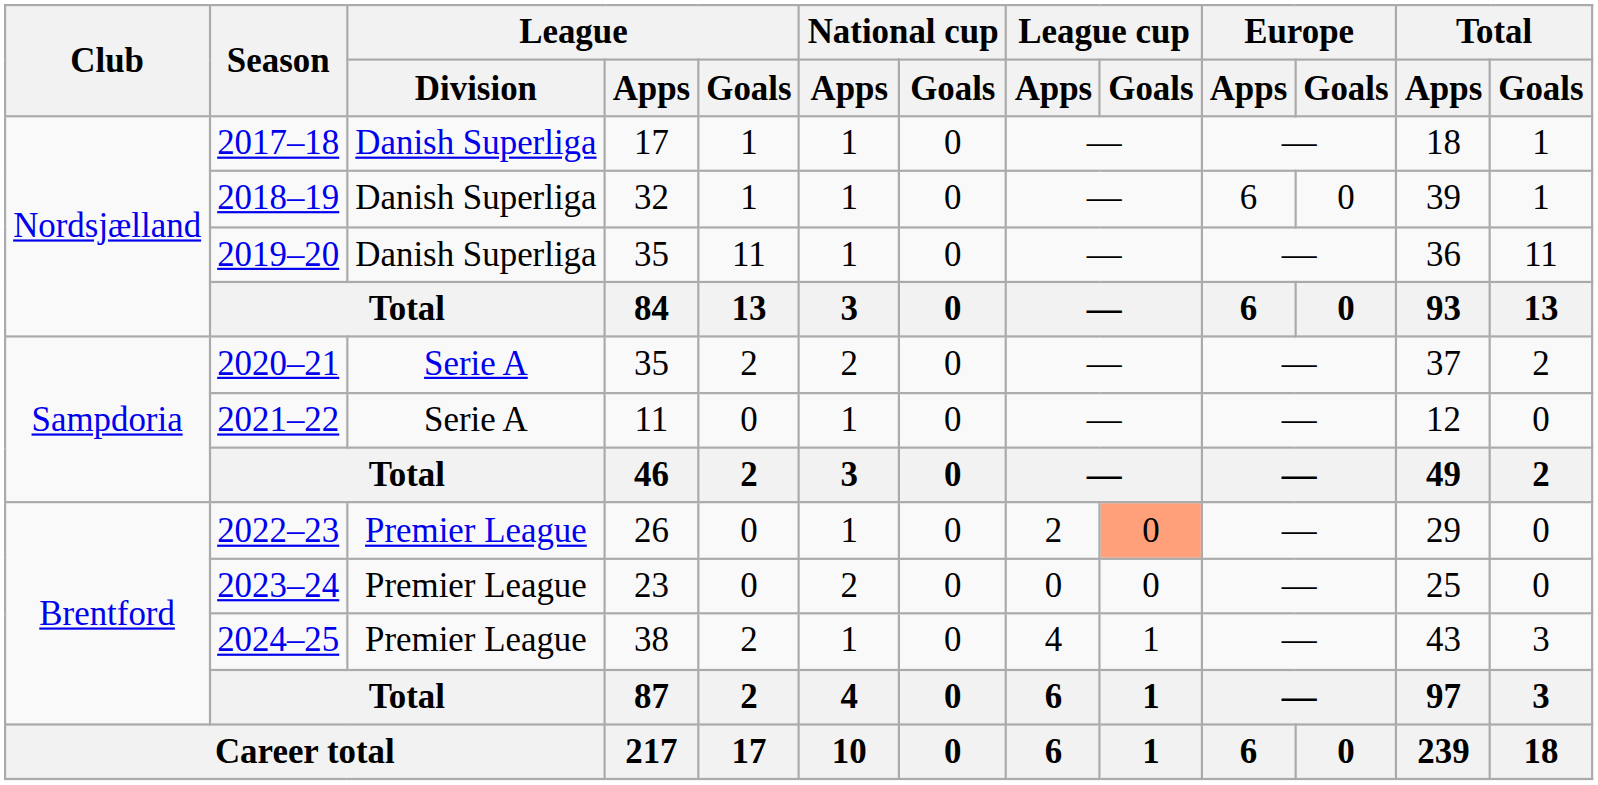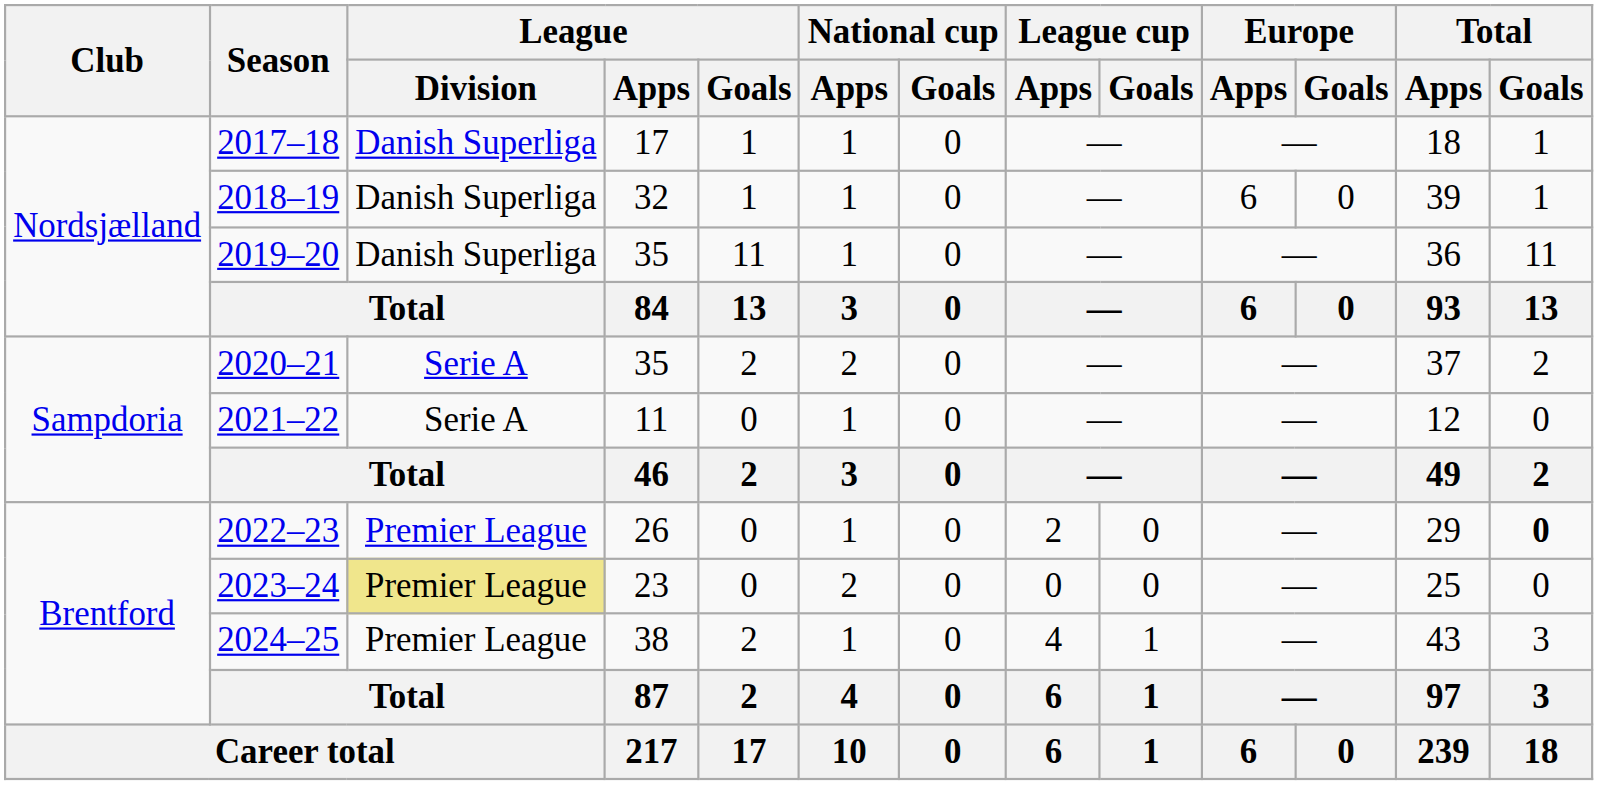(1151, 530) lightsalmon background -> (1151, 530) no background
(1541, 530) normal -> (1541, 530) bold
(476, 585) no background -> (476, 585) khaki background
